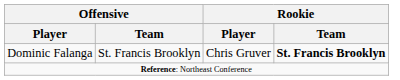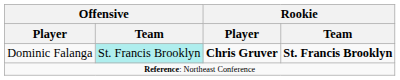(149, 53) no background -> (149, 53) paleturquoise background
(238, 53) normal -> (242, 53) bold
